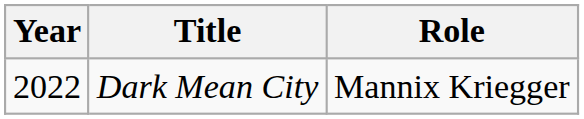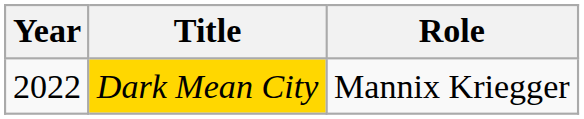(208, 85) no background -> (208, 85) gold background
